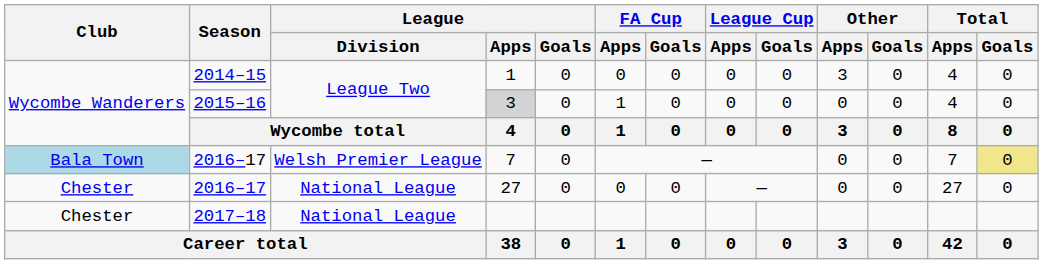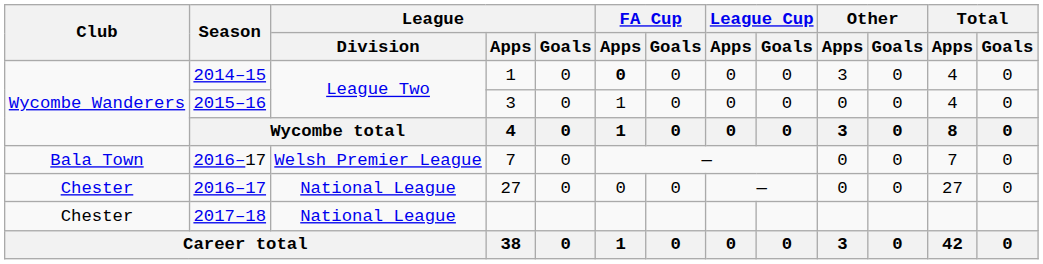(621, 75) normal -> (621, 75) bold
(511, 103) lightgrey background -> (511, 103) no background
(97, 160) lightblue background -> (97, 160) no background
(1007, 160) khaki background -> (1007, 160) no background
